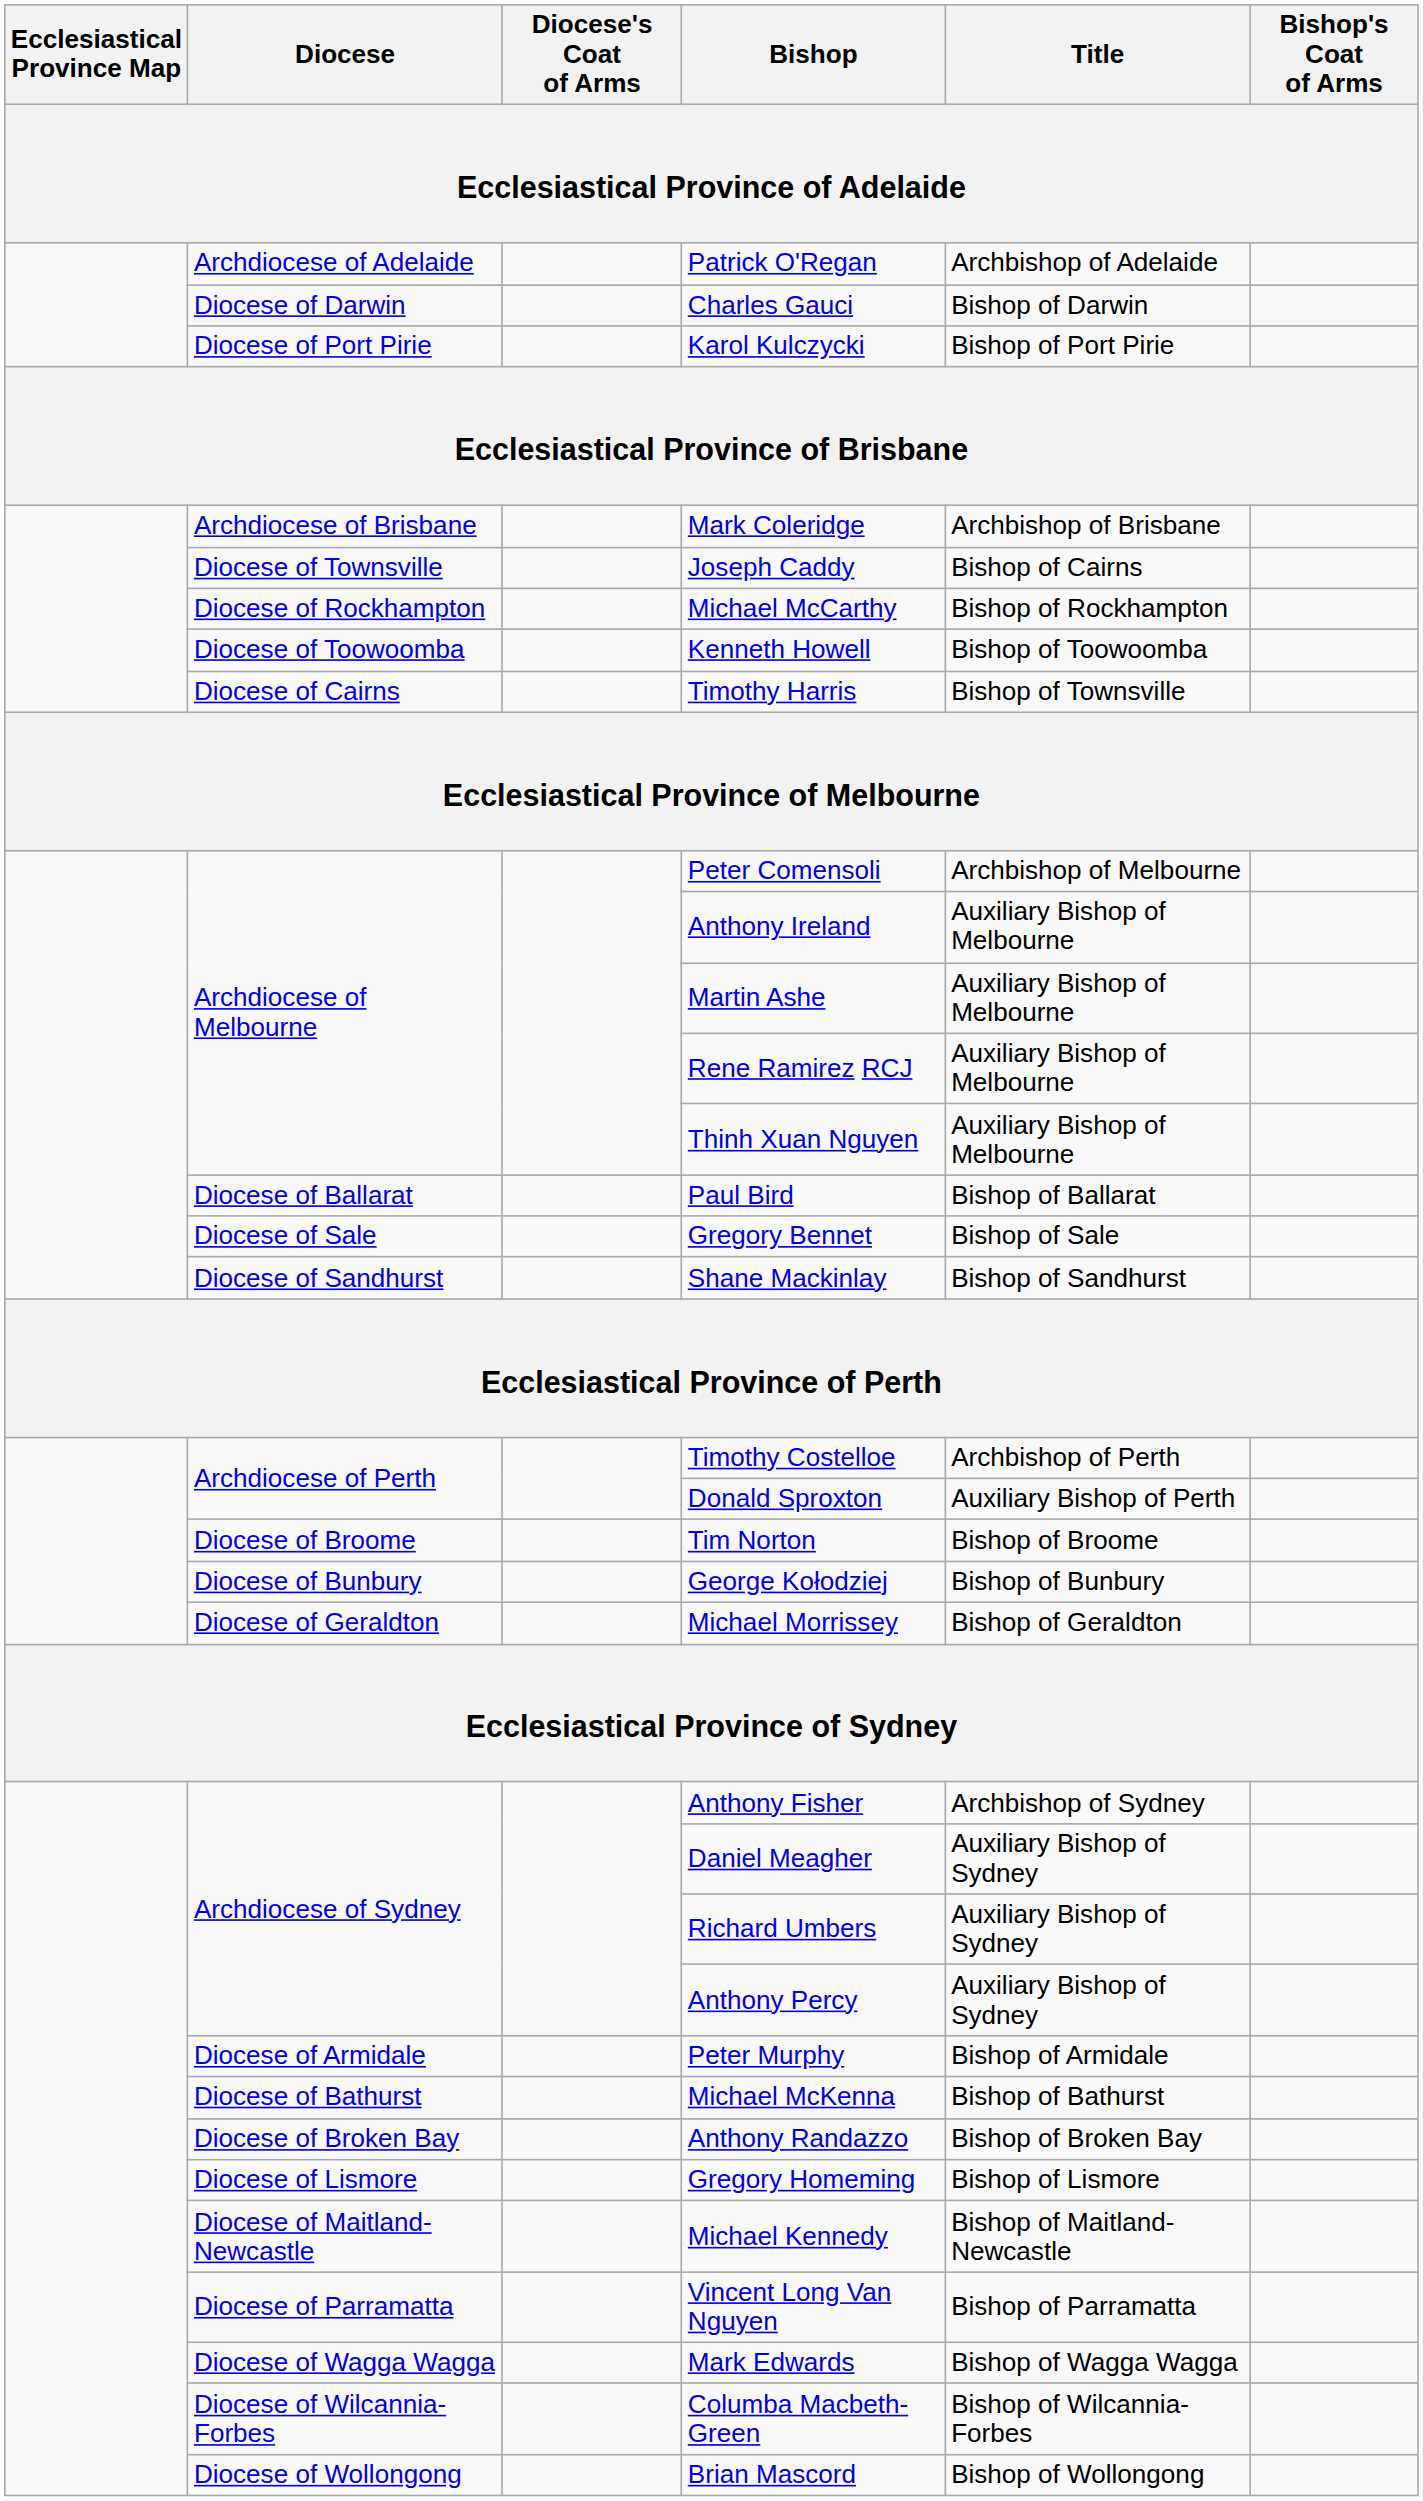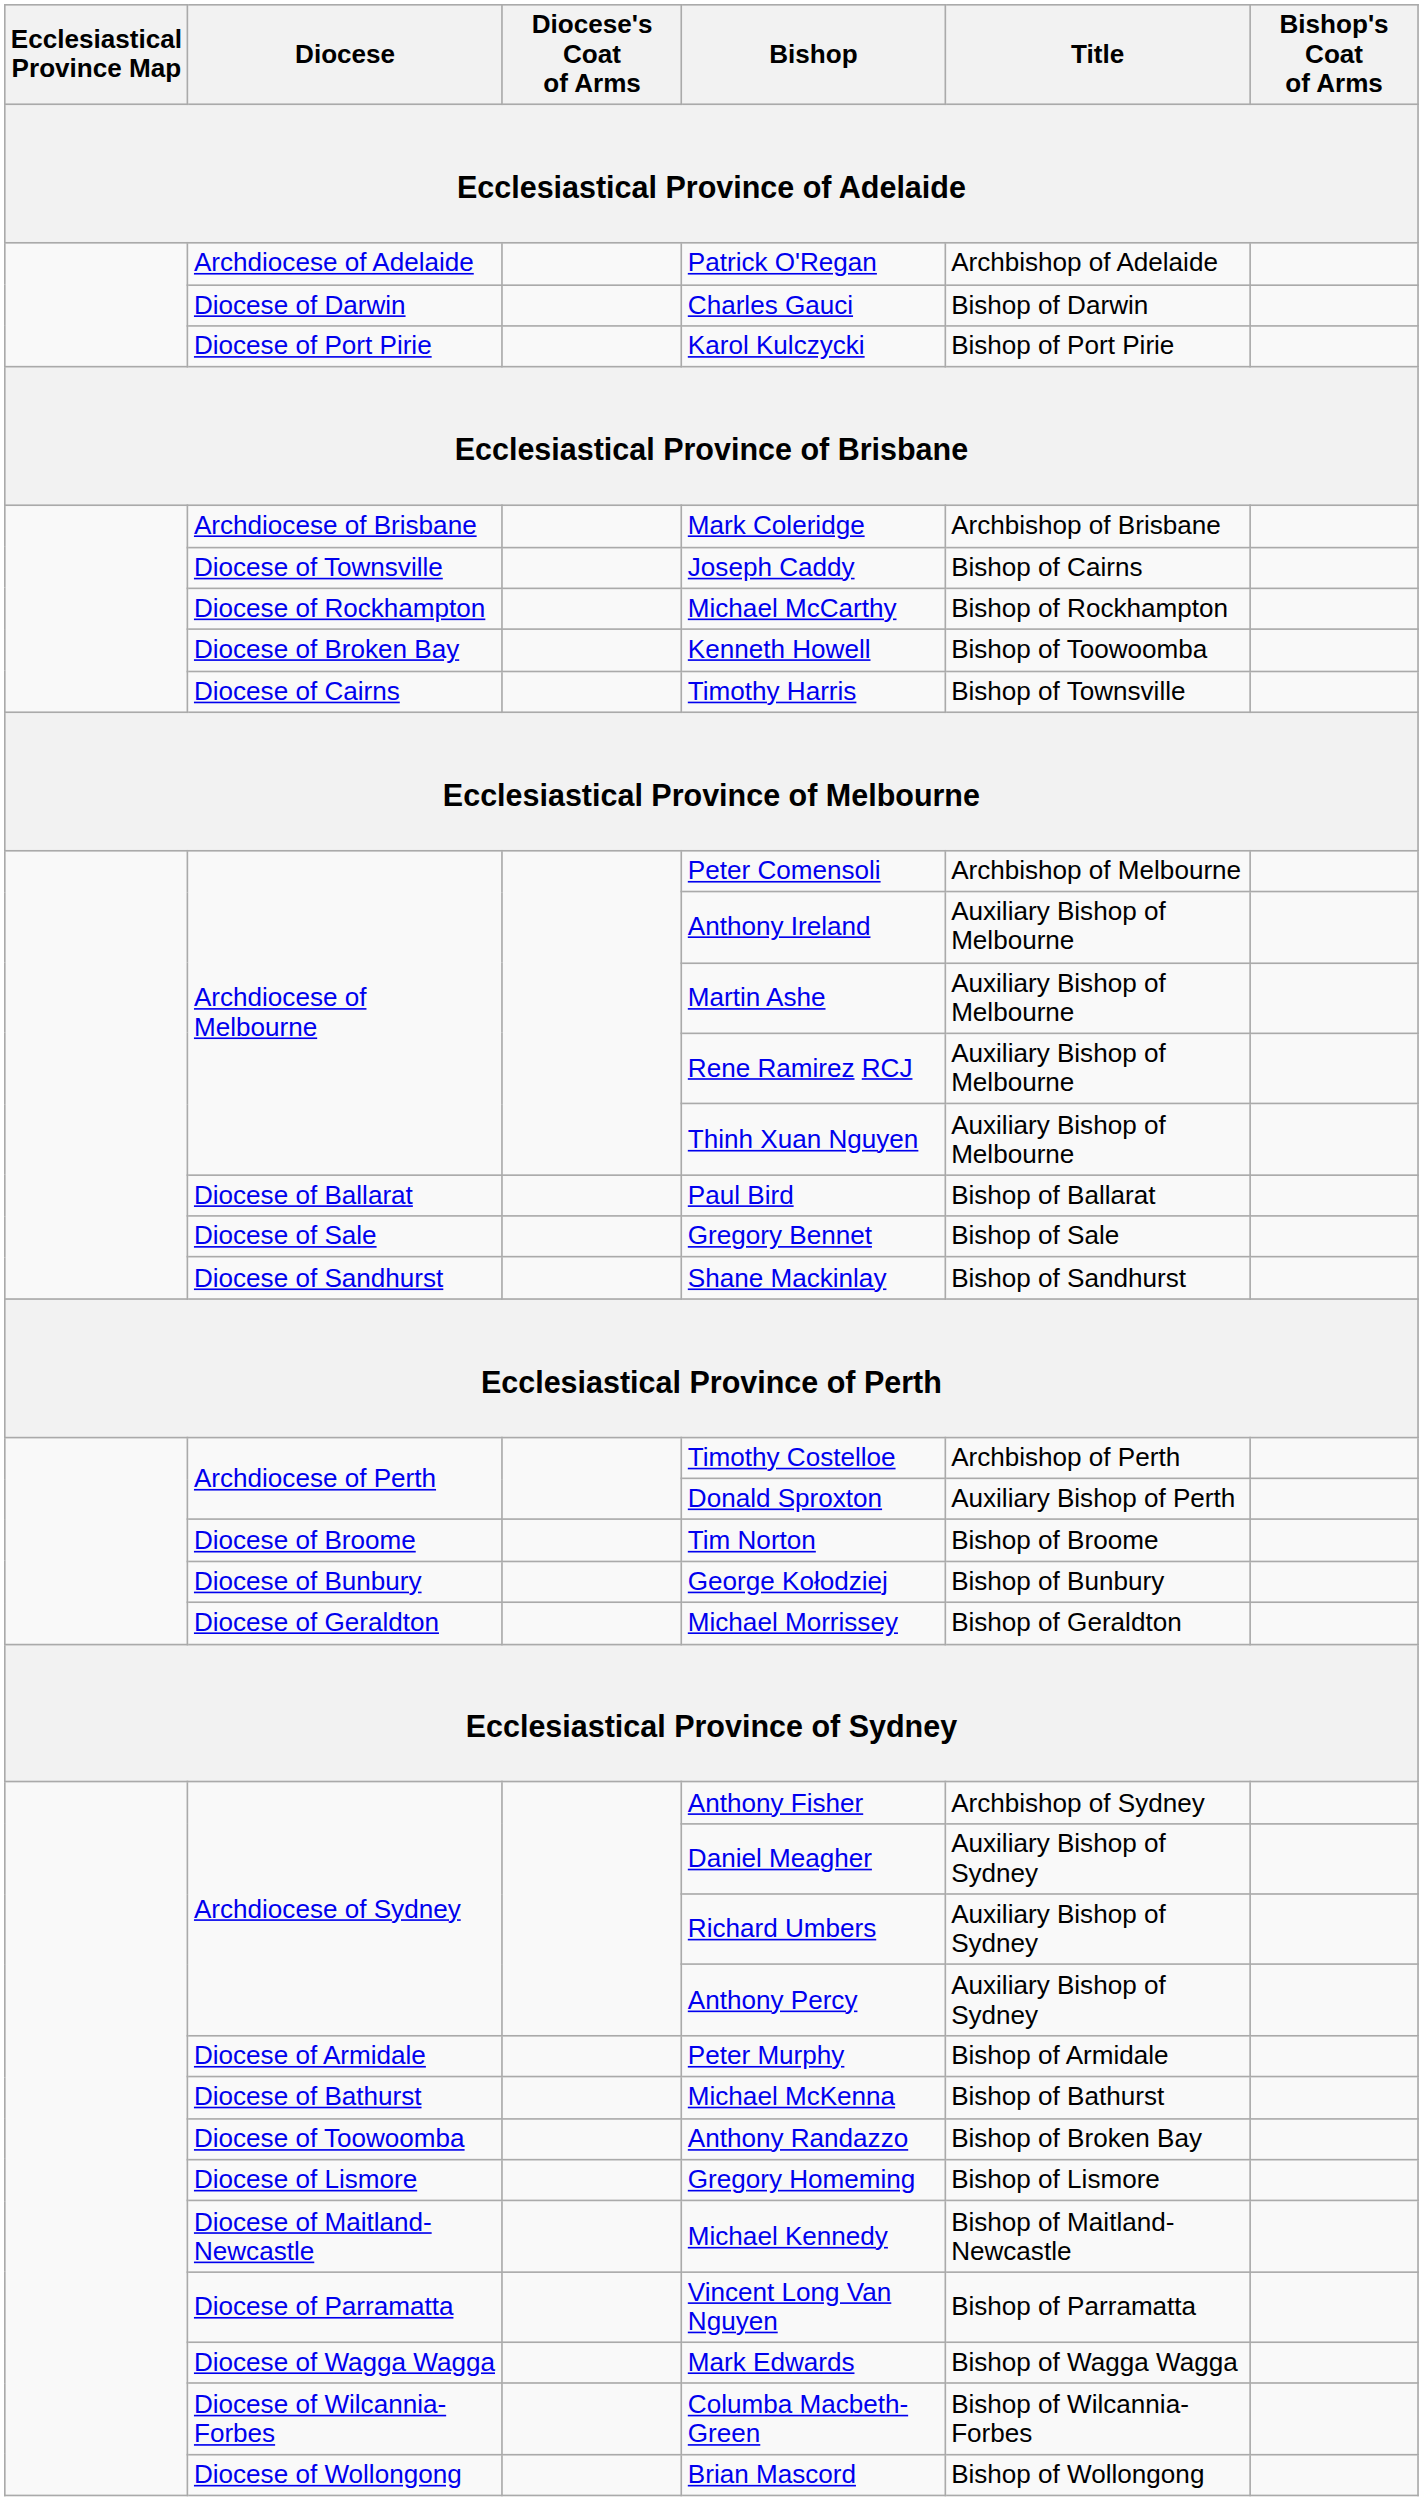(329, 649) Diocese of Toowoomba -> (327, 649) Diocese of Broken Bay
(327, 2138) Diocese of Broken Bay -> (329, 2138) Diocese of Toowoomba
